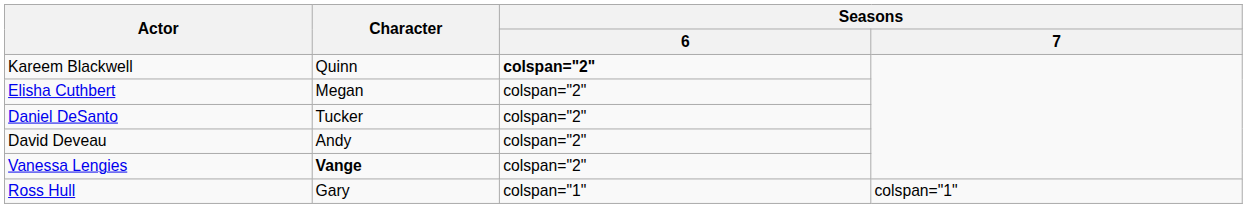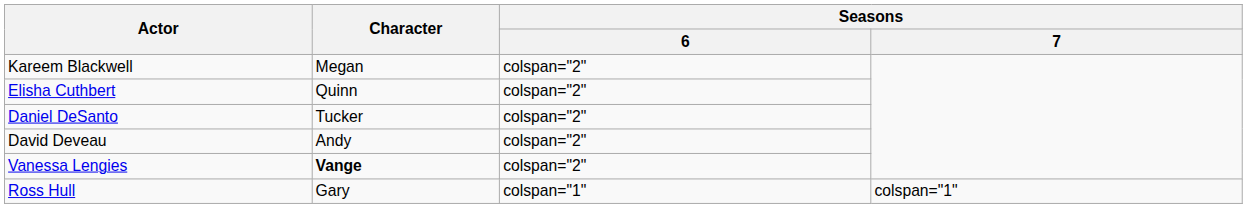(337, 66) Quinn -> (340, 66) Megan
(549, 66) bold -> (545, 66) normal
(340, 91) Megan -> (337, 91) Quinn
